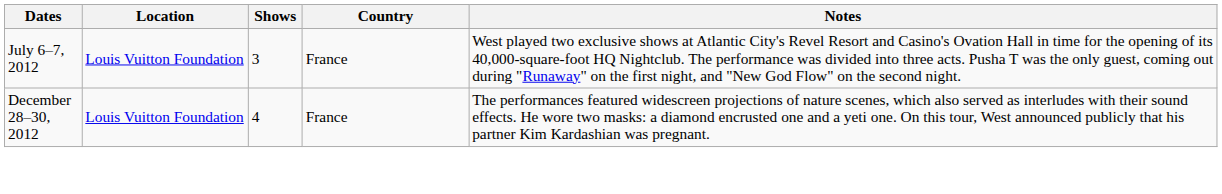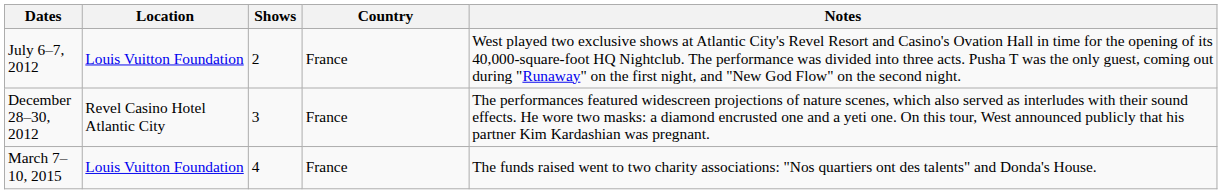(256, 58) 3 -> (256, 58) 2
(165, 117) Louis Vuitton Foundation -> (145, 117) Revel Casino Hotel Atlantic City
(256, 117) 4 -> (256, 117) 3
+ row: (38, 167)
